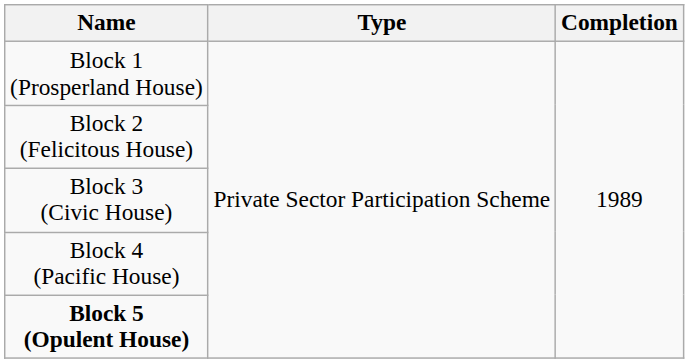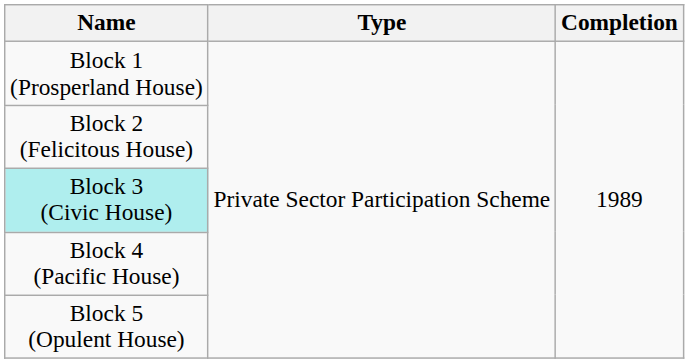(106, 199) no background -> (106, 199) paleturquoise background
(106, 326) bold -> (106, 326) normal
